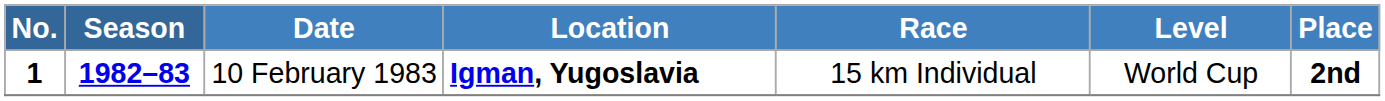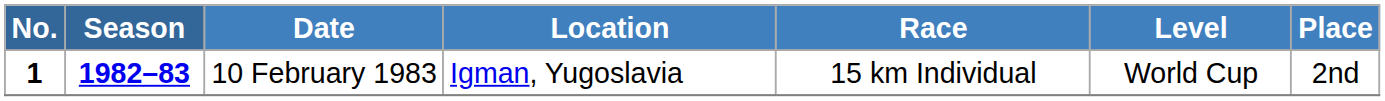(574, 73) bold -> (567, 73) normal
(1336, 73) bold -> (1336, 73) normal
